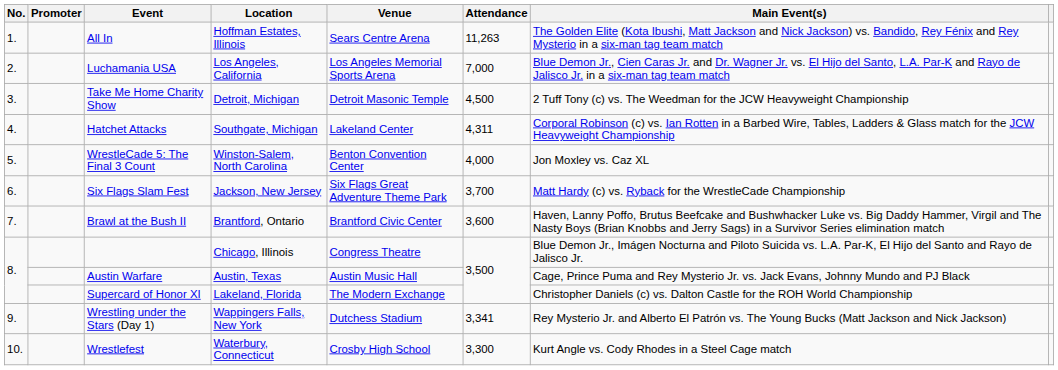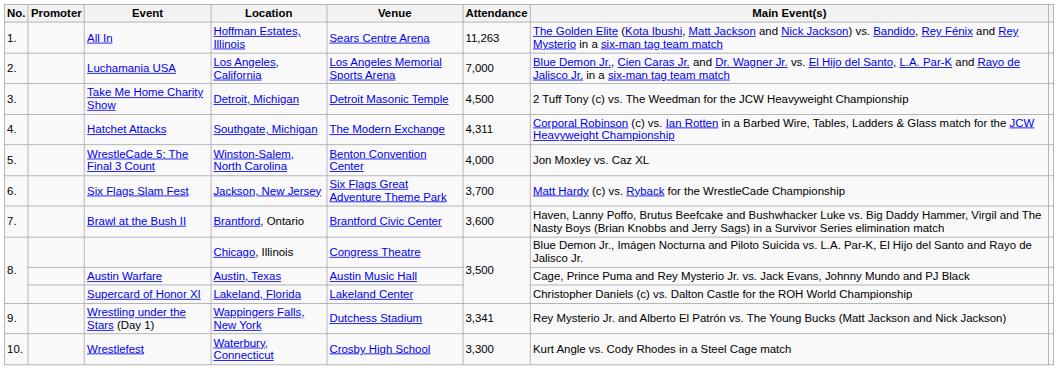(371, 129) Lakeland Center -> (387, 129) The Modern Exchange
(387, 294) The Modern Exchange -> (371, 294) Lakeland Center
